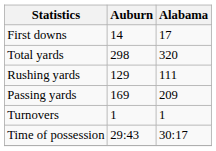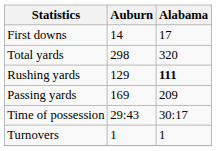(168, 75) normal -> (168, 75) bold
rows swapped: (33, 115) <-> (56, 135)
